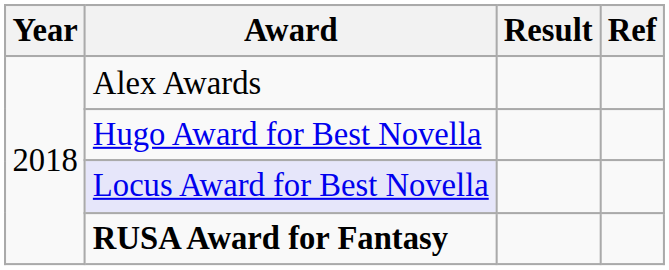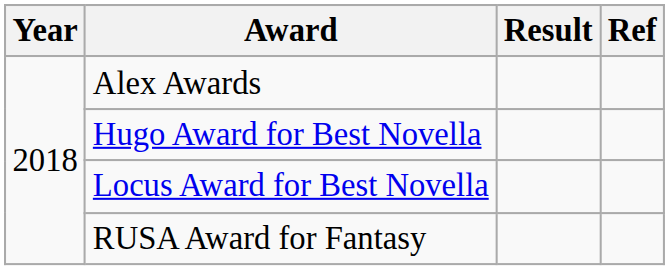(291, 185) lavender background -> (291, 185) no background
(270, 237) bold -> (260, 237) normal
